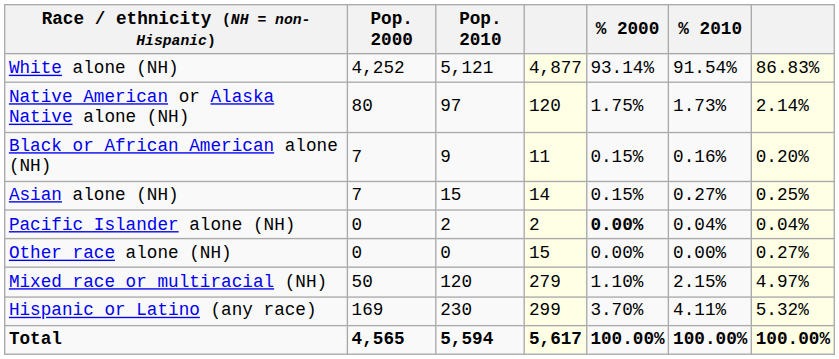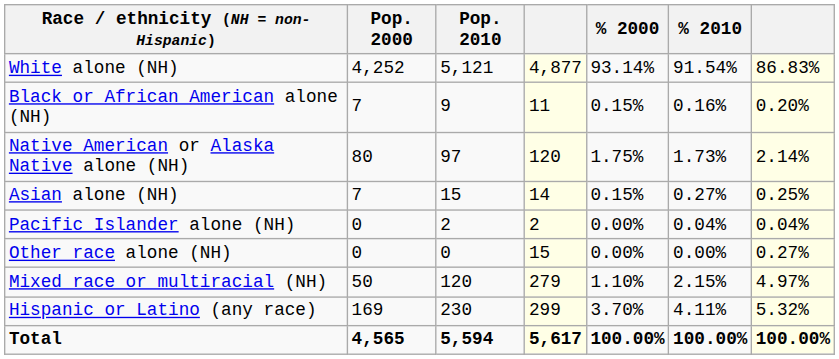rows swapped: (173, 157) <-> (142, 107)
(617, 224) bold -> (617, 224) normal
